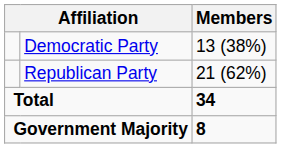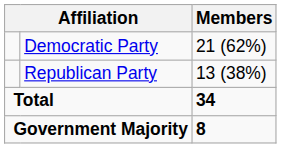(231, 45) 13 (38%) -> (231, 45) 21 (62%)
(231, 73) 21 (62%) -> (231, 73) 13 (38%)
